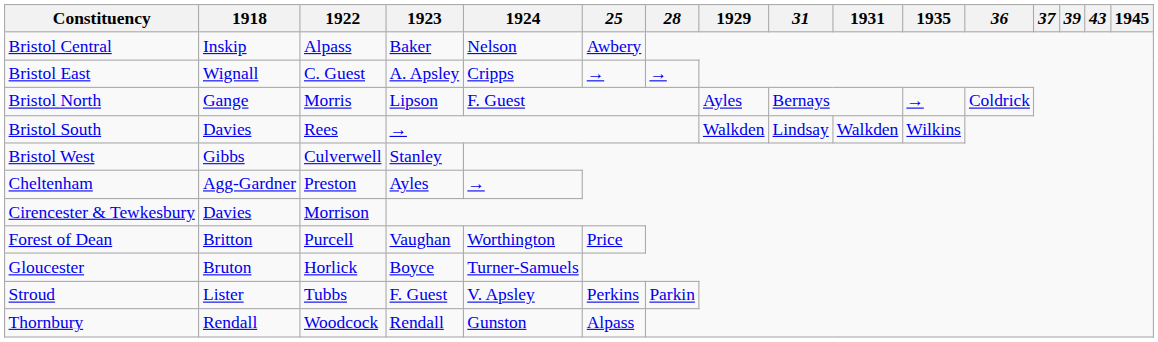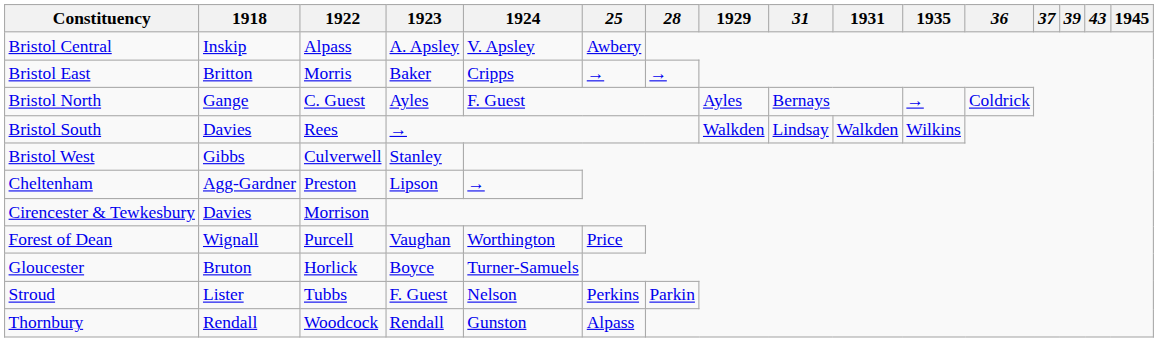(410, 45) Baker -> (424, 45) A. Apsley
(492, 45) Nelson -> (501, 45) V. Apsley
(231, 73) Wignall -> (228, 73) Britton
(335, 73) C. Guest -> (328, 73) Morris
(424, 73) A. Apsley -> (410, 73) Baker
(328, 101) Morris -> (335, 101) C. Guest
(414, 101) Lipson -> (409, 101) Ayles
(409, 184) Ayles -> (414, 184) Lipson
(228, 239) Britton -> (231, 239) Wignall
(501, 294) V. Apsley -> (492, 294) Nelson
